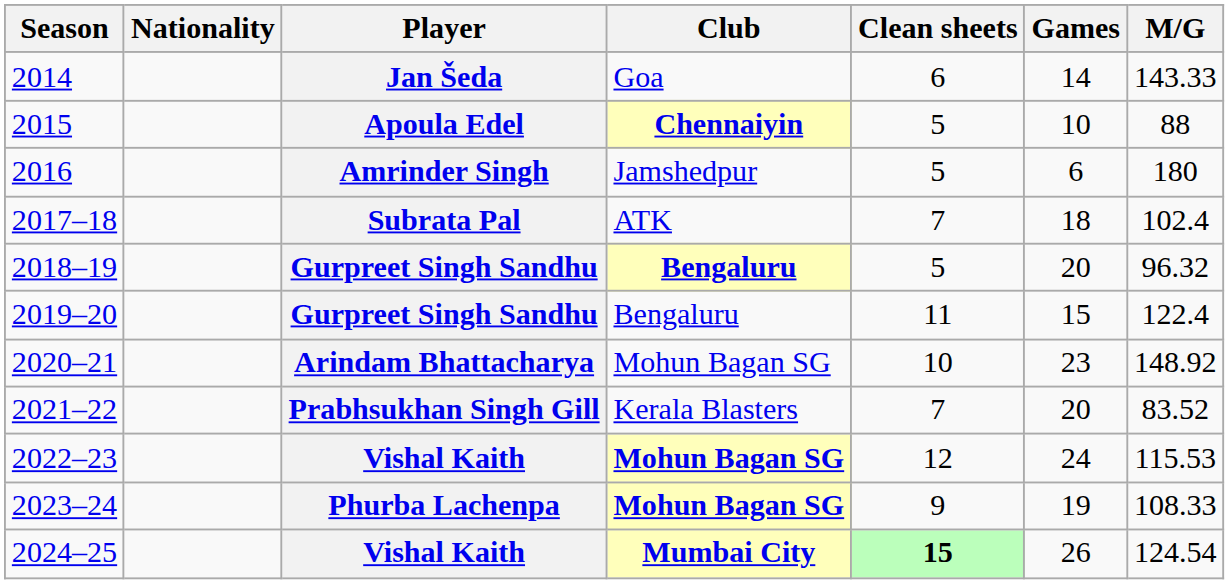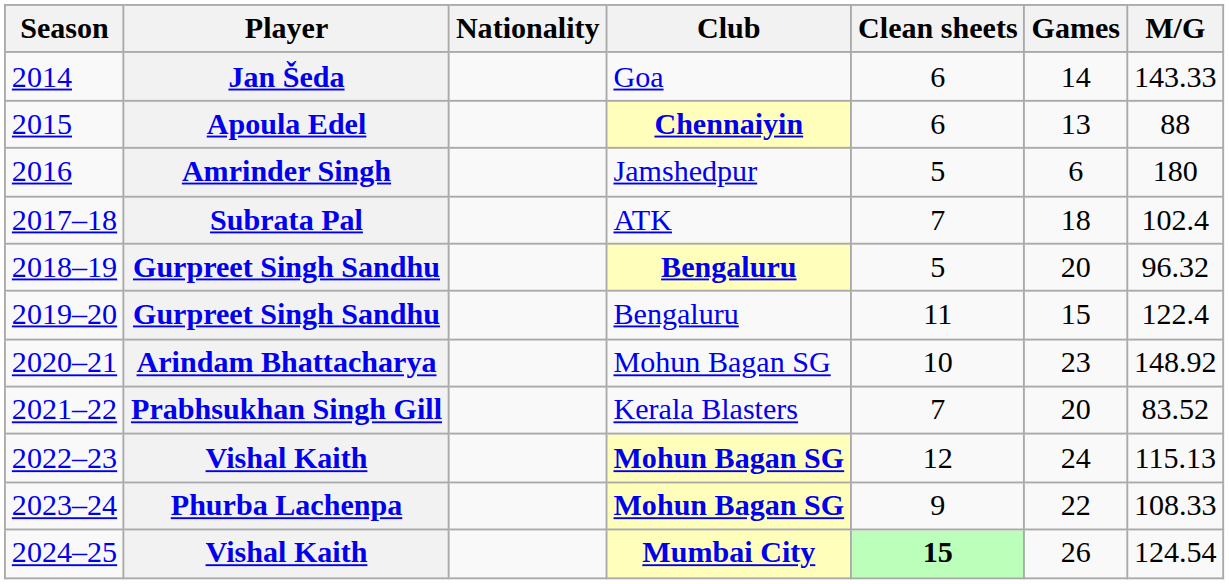columns swapped: (444, 28) <-> (203, 28)
(938, 123) 5 -> (938, 123) 6
(1076, 123) 10 -> (1076, 123) 13
(1175, 457) 115.53 -> (1175, 457) 115.13
(1076, 505) 19 -> (1076, 505) 22
